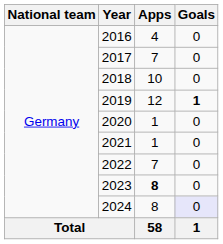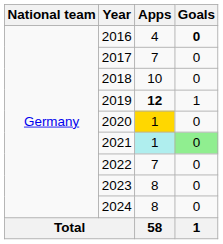(196, 36) normal -> (196, 36) bold
(155, 100) normal -> (155, 100) bold
(196, 100) bold -> (196, 100) normal
(155, 121) no background -> (155, 121) gold background
(155, 143) no background -> (155, 143) paleturquoise background
(196, 143) no background -> (196, 143) lightgreen background
(155, 185) bold -> (155, 185) normal
(196, 206) lavender background -> (196, 206) no background
